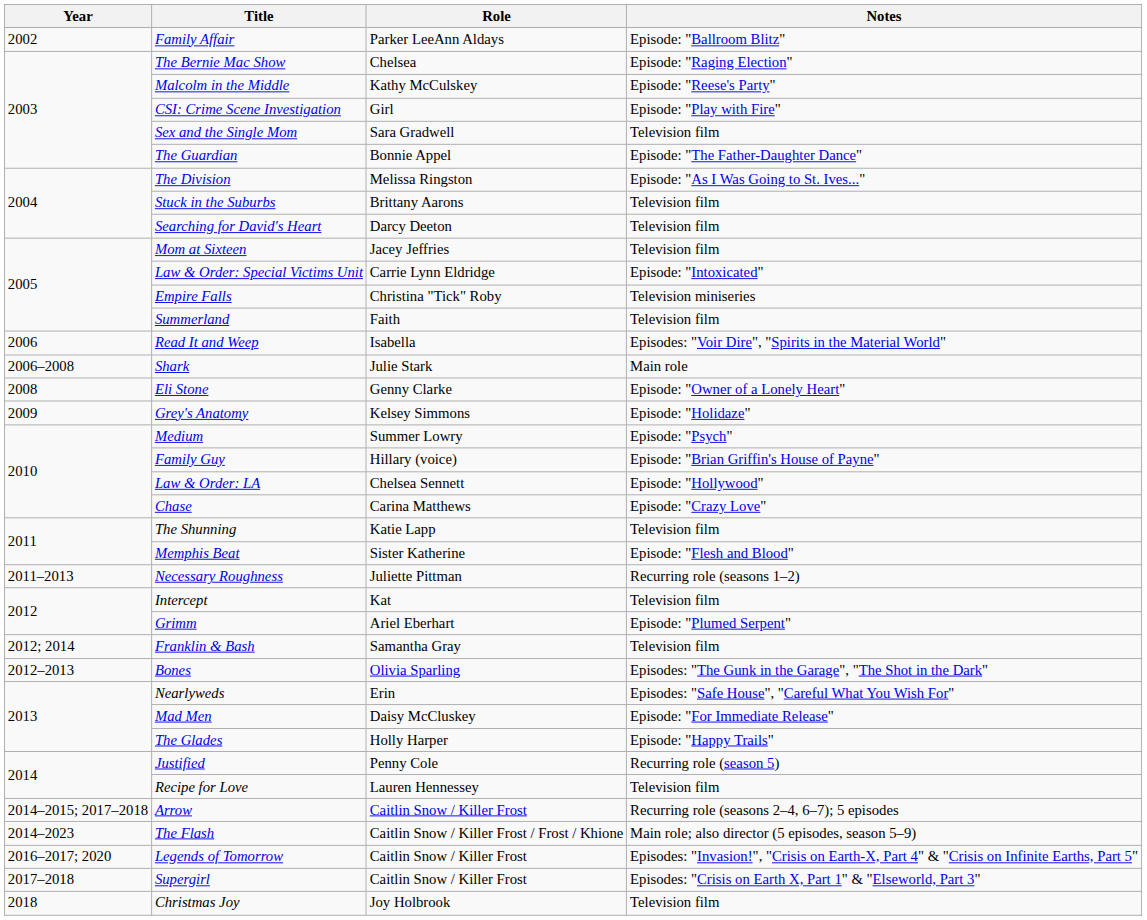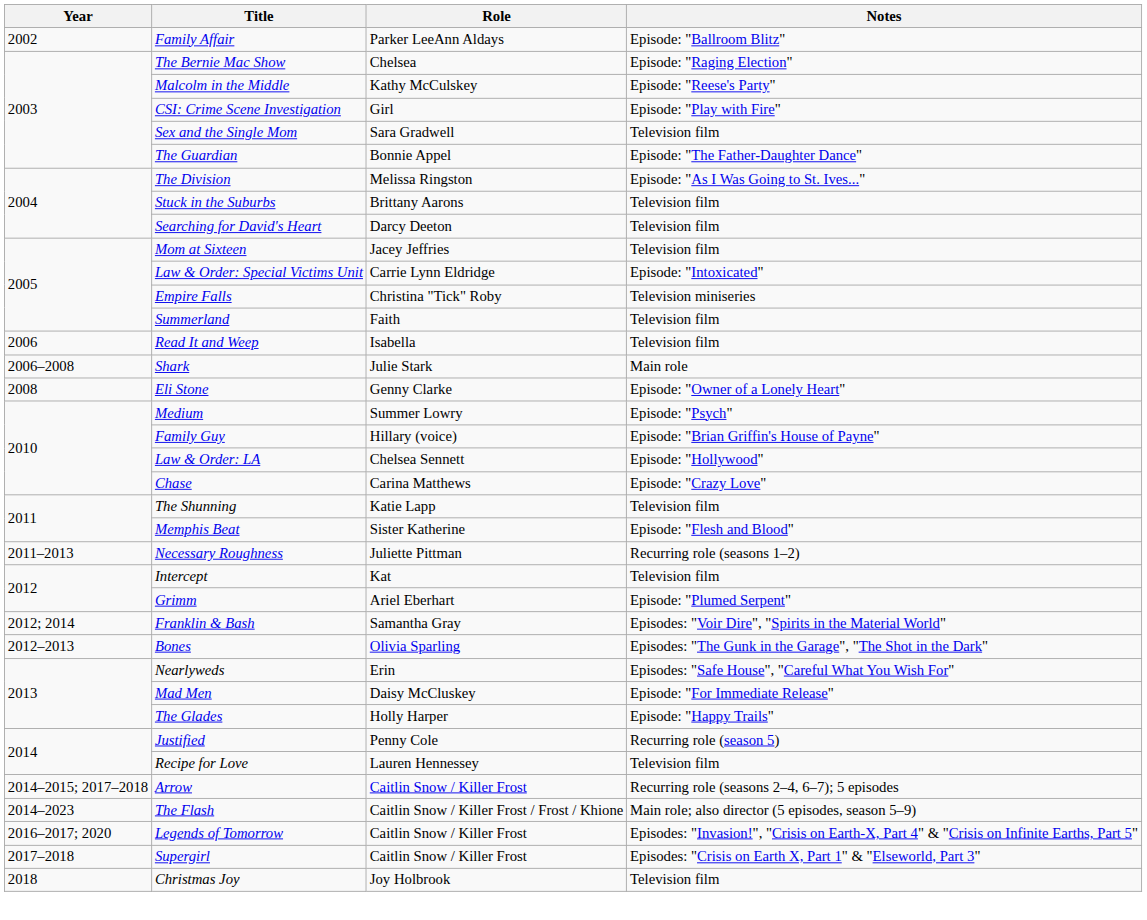(788, 343) Episodes: "Voir Dire", "Spirits in the Material World" -> (675, 343) Television film
- row: (202, 413)
(675, 646) Television film -> (788, 623) Episodes: "Voir Dire", "Spirits in the Material World"
